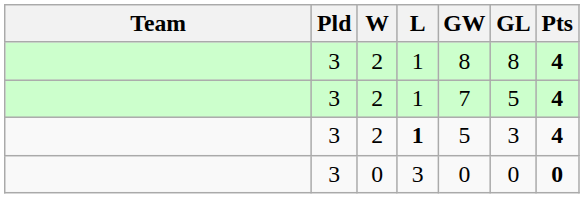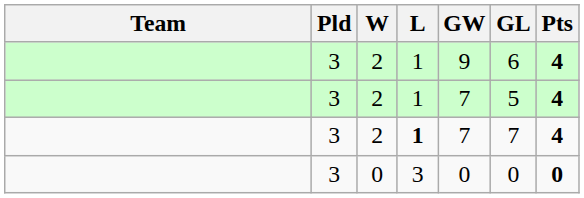(464, 60) 8 -> (464, 60) 9
(513, 60) 8 -> (513, 60) 6
(464, 135) 5 -> (464, 135) 7
(513, 135) 3 -> (513, 135) 7
